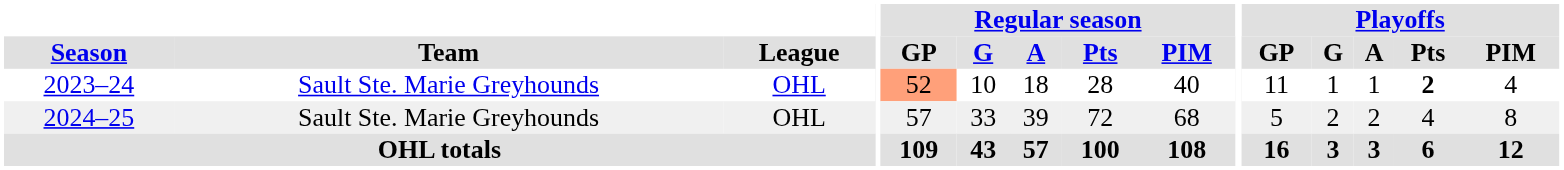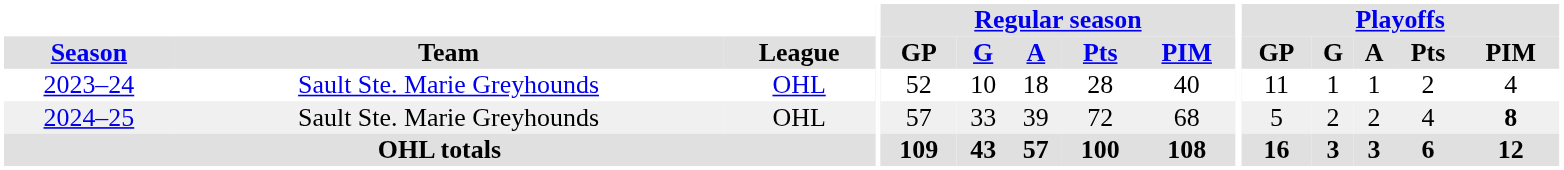(919, 84) lightsalmon background -> (919, 84) no background
(1428, 84) bold -> (1428, 84) normal
(1511, 117) normal -> (1511, 117) bold
